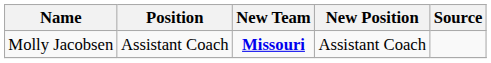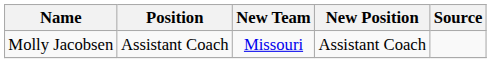(273, 44) bold -> (274, 44) normal
